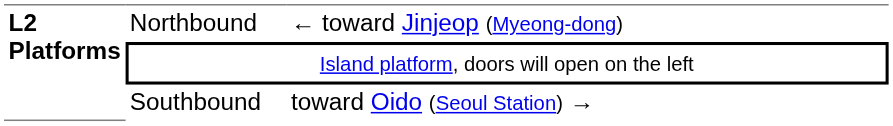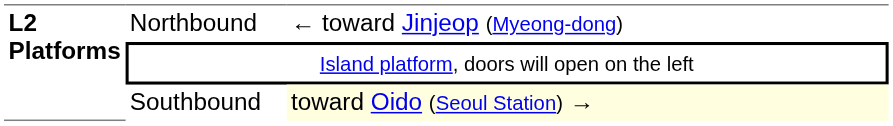(442, 102) no background -> (442, 102) lightyellow background
